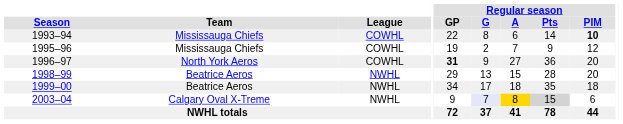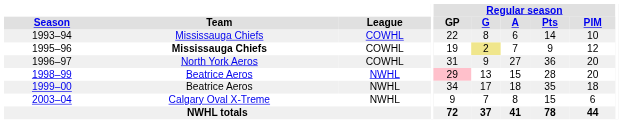(593, 36) bold -> (593, 36) normal
(219, 48) normal -> (219, 48) bold
(486, 48) no background -> (486, 48) khaki background
(452, 61) bold -> (452, 61) normal
(452, 74) no background -> (452, 74) pink background
(486, 100) lavender background -> (486, 100) no background
(515, 100) gold background -> (515, 100) no background
(550, 100) lightgrey background -> (550, 100) no background
